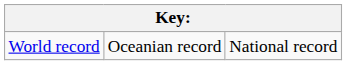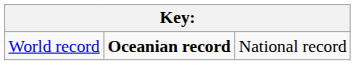(165, 45) normal -> (169, 45) bold
